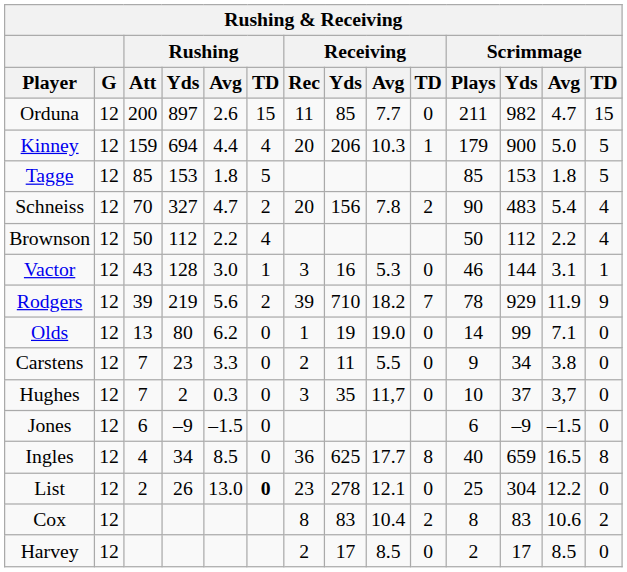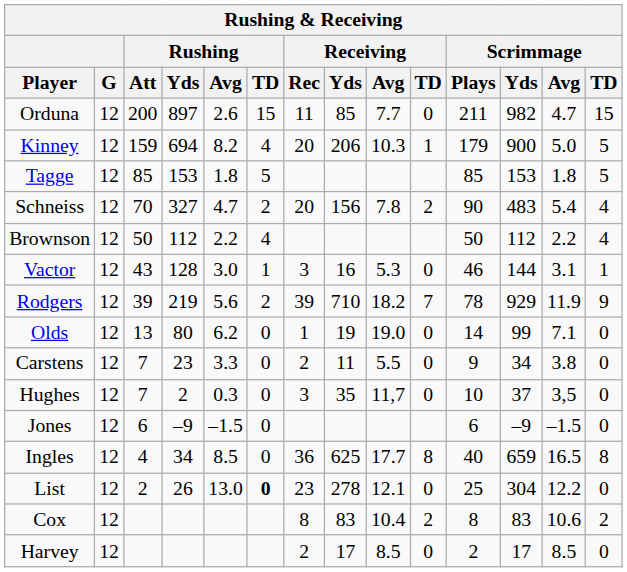(226, 144) 4.4 -> (226, 144) 8.2
(564, 394) 3,7 -> (564, 394) 3,5
